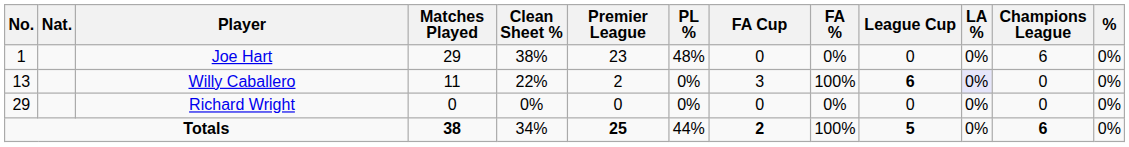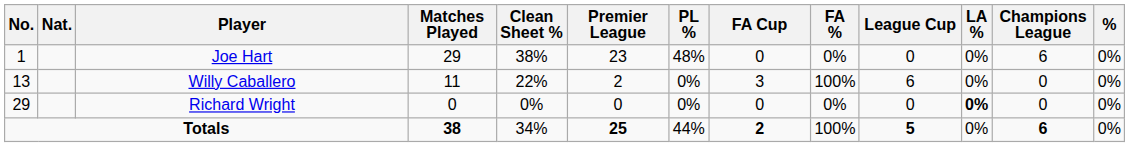(910, 80) bold -> (910, 80) normal
(977, 80) lavender background -> (977, 80) no background
(977, 105) normal -> (977, 105) bold
